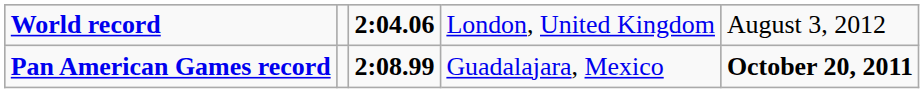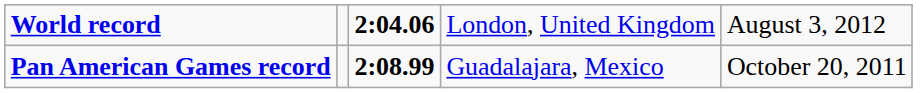(820, 66) bold -> (817, 66) normal
